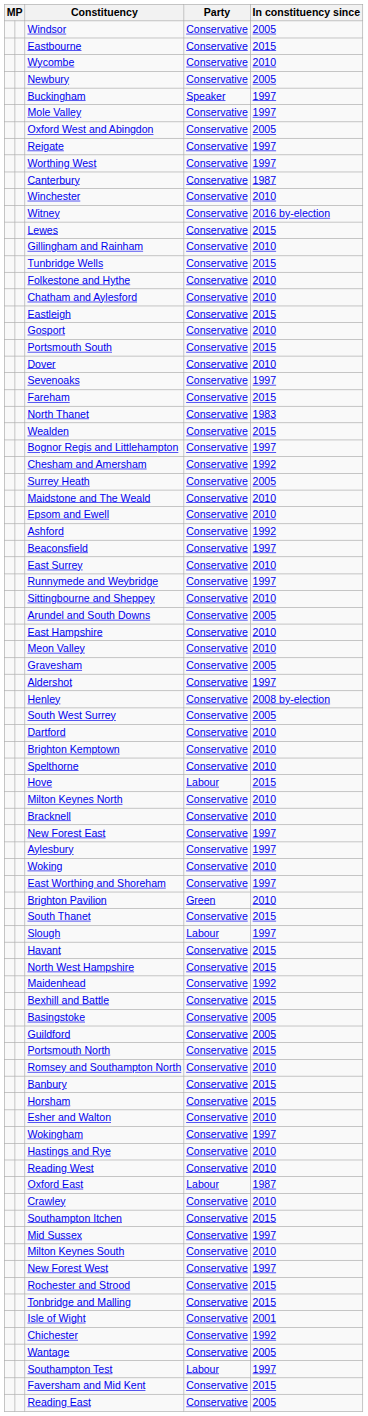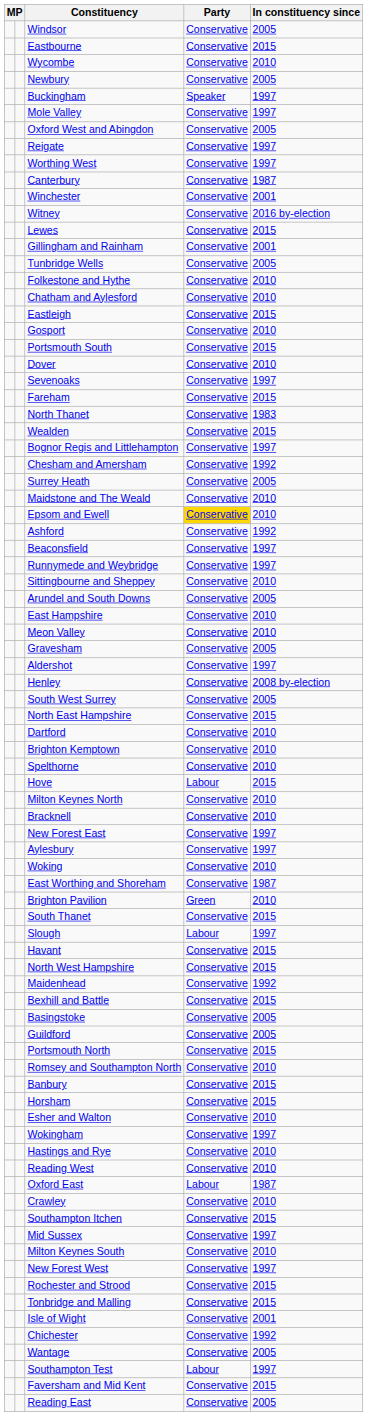(264, 197) 2010 -> (264, 197) 2001
(264, 247) 2010 -> (264, 247) 2001
(264, 264) 2015 -> (264, 264) 2005
(217, 515) no background -> (217, 515) gold background
- row: (55, 565)
+ row: (79, 716)
(264, 883) 1997 -> (264, 883) 1987
